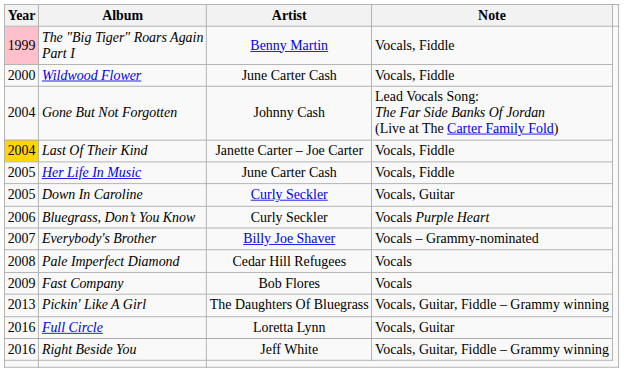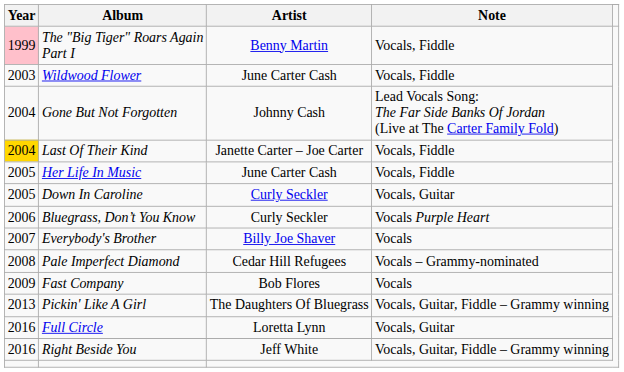(22, 75) 2000 -> (22, 75) 2003
(457, 239) Vocals – Grammy-nominated -> (394, 239) Vocals
(394, 261) Vocals -> (457, 261) Vocals – Grammy-nominated
